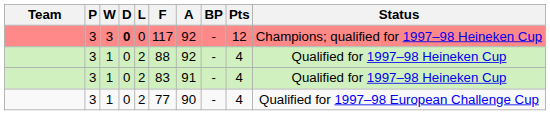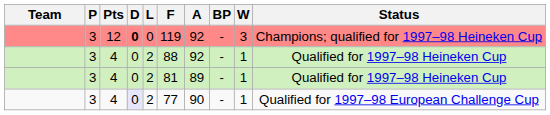columns swapped: (110, 15) <-> (239, 15)
(162, 36) 117 -> (171, 36) 119
(162, 78) 83 -> (171, 78) 81
(189, 78) 91 -> (197, 78) 89
(127, 99) no background -> (135, 99) lavender background
